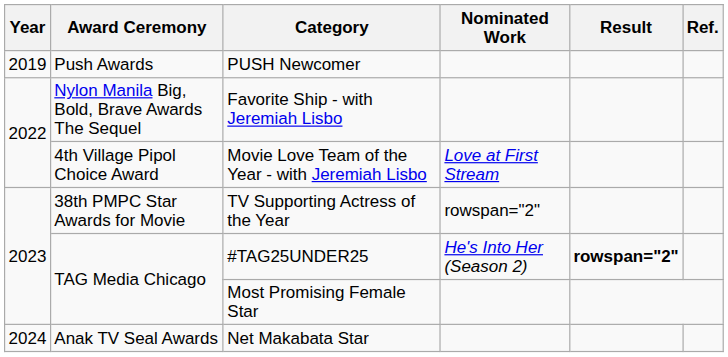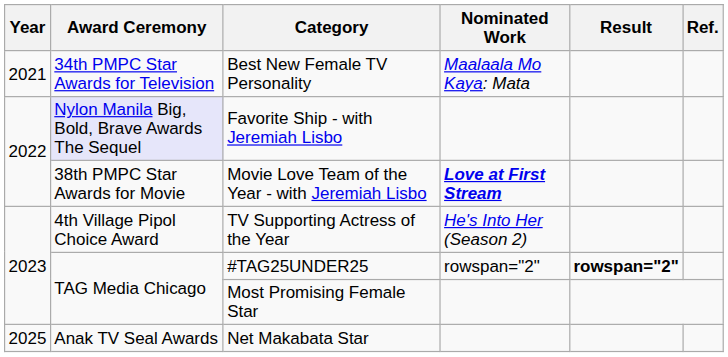- row: (294, 64)
+ row: (307, 74)
(128, 110) no background -> (128, 129) lavender background
(115, 165) 4th Village Pipol Choice Award -> (120, 184) 38th PMPC Star Awards for Movie
(491, 165) normal -> (495, 184) bold
(120, 211) 38th PMPC Star Awards for Movie -> (115, 230) 4th Village Pipol Choice Award
(492, 211) rowspan="2" -> (493, 230) He's Into Her (Season 2)
(494, 256) He's Into Her (Season 2) -> (492, 266) rowspan="2"
(27, 338) 2024 -> (27, 338) 2025
